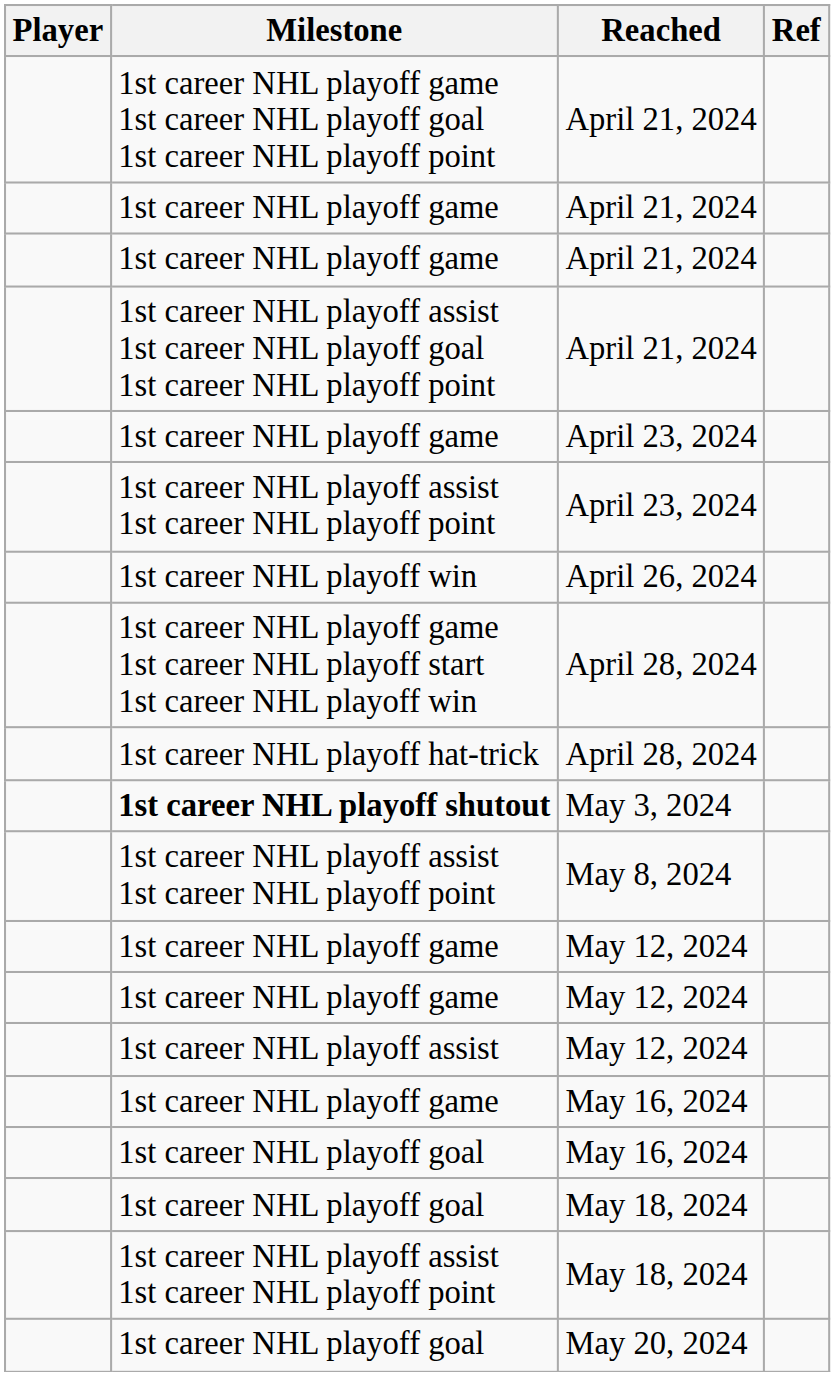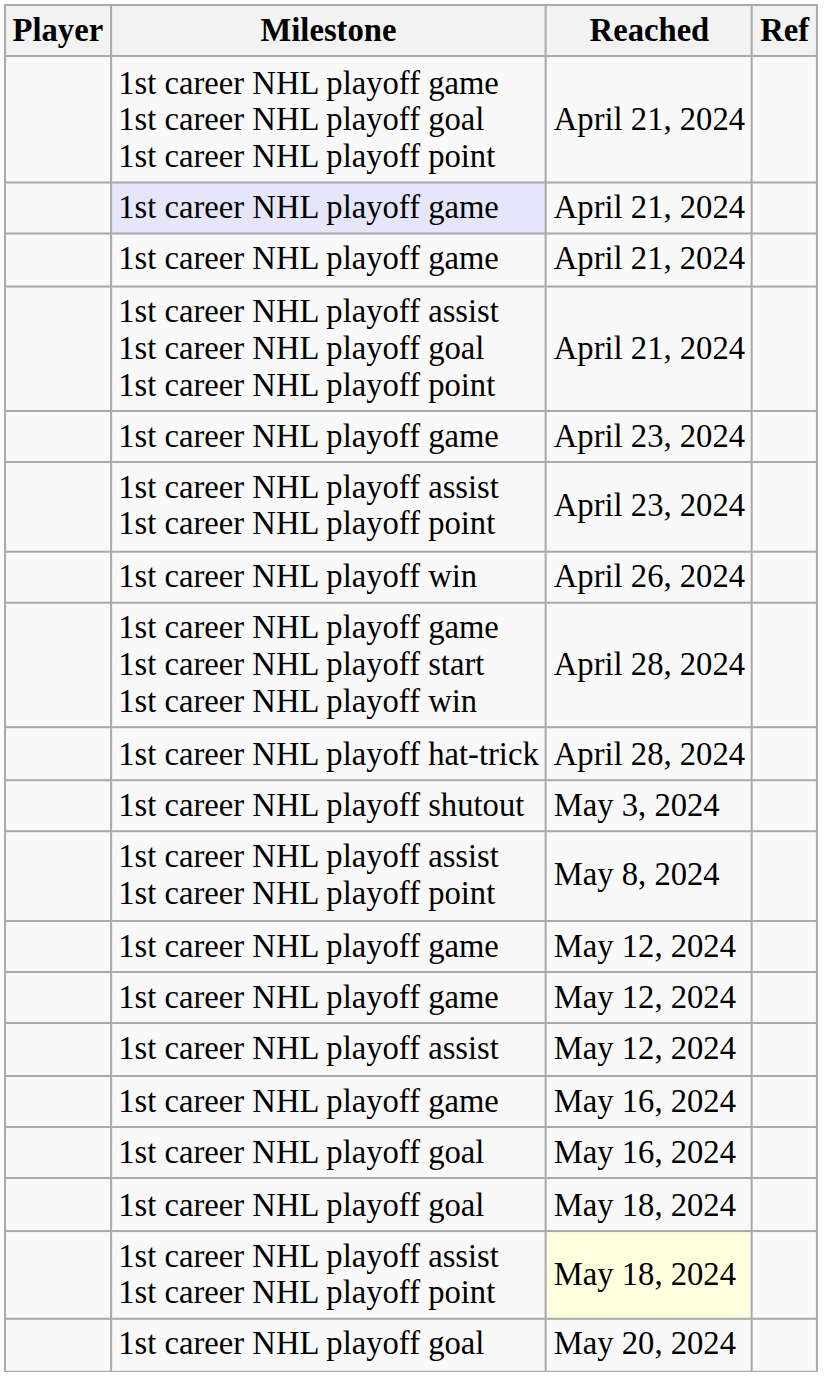(309, 207) no background -> (309, 207) lavender background
(334, 805) bold -> (321, 805) normal
(657, 1274) no background -> (645, 1274) lightyellow background
